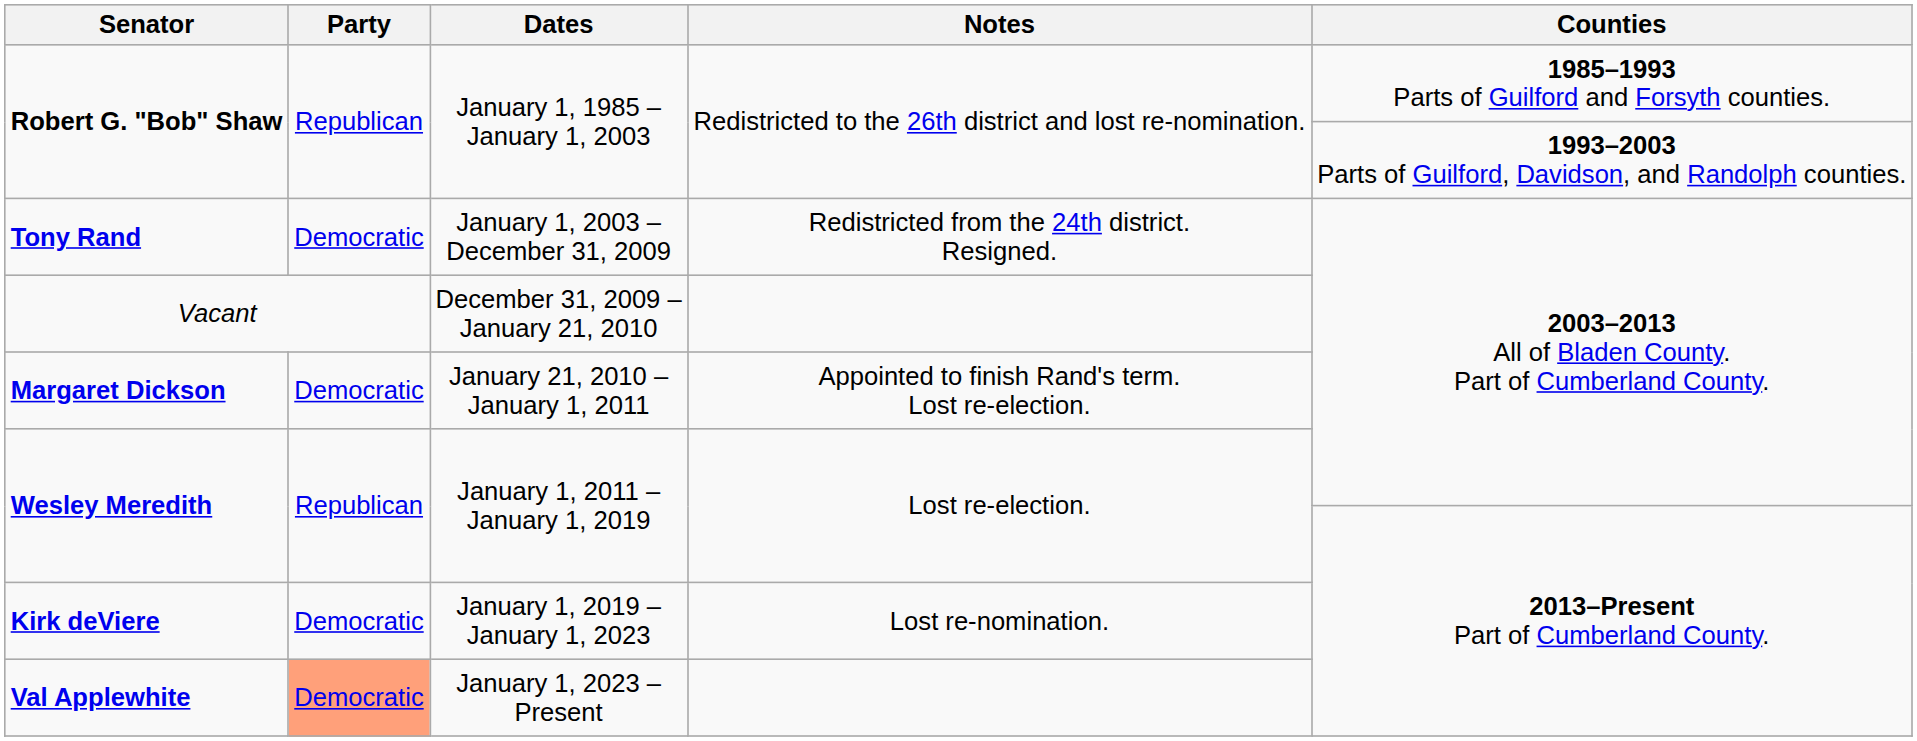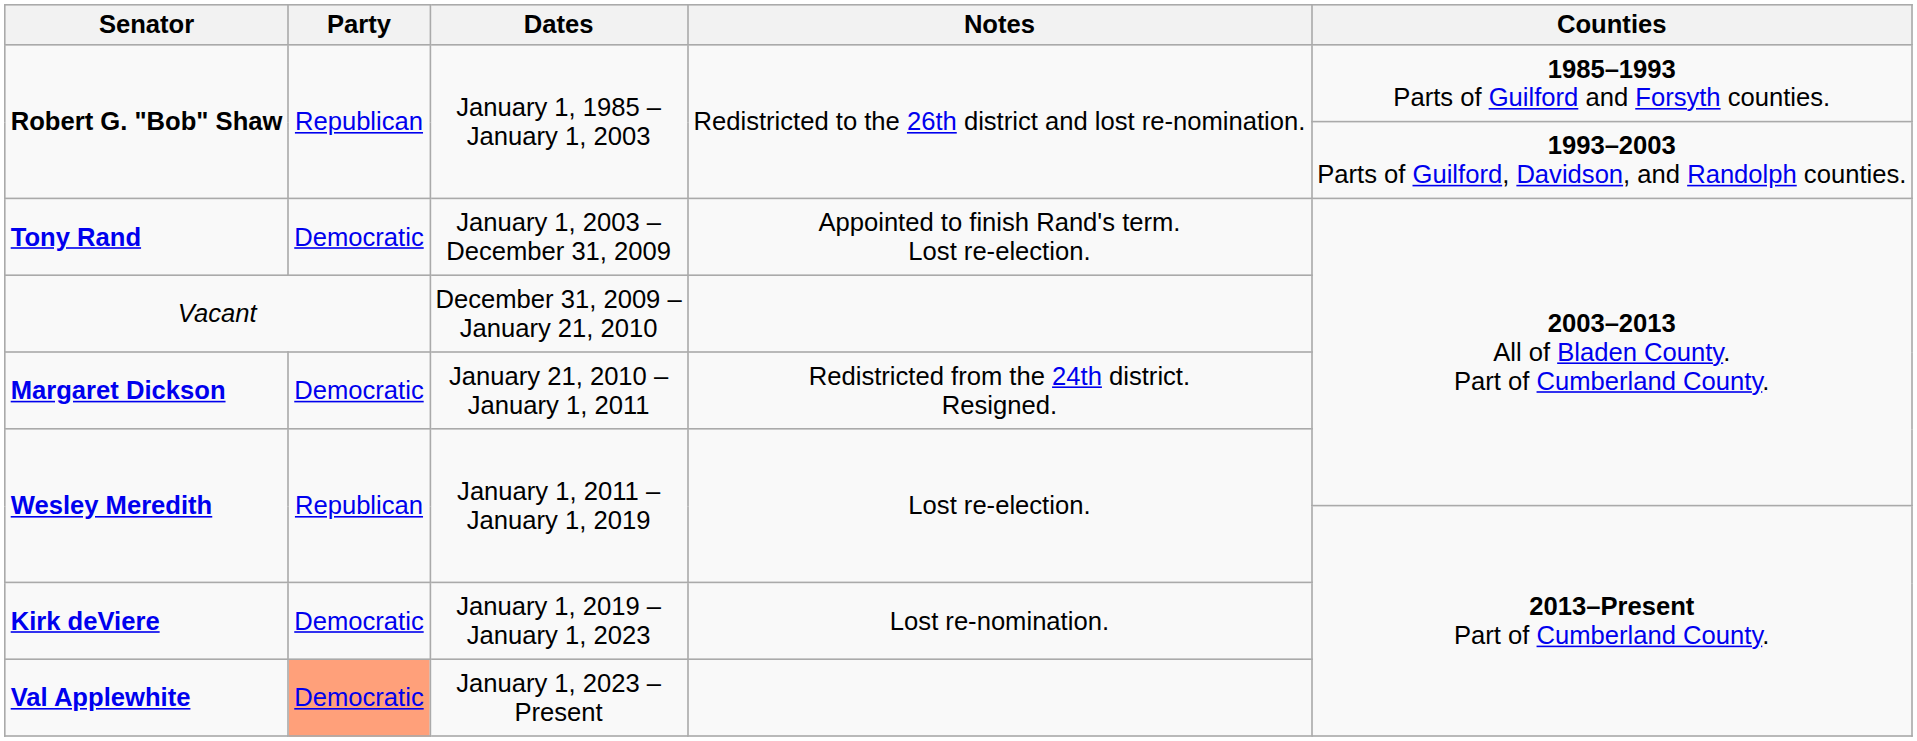(999, 237) Redistricted from the 24th district. Resigned. -> (999, 237) Appointed to finish Rand's term. Lost re-election.
(999, 390) Appointed to finish Rand's term. Lost re-election. -> (999, 390) Redistricted from the 24th district. Resigned.
